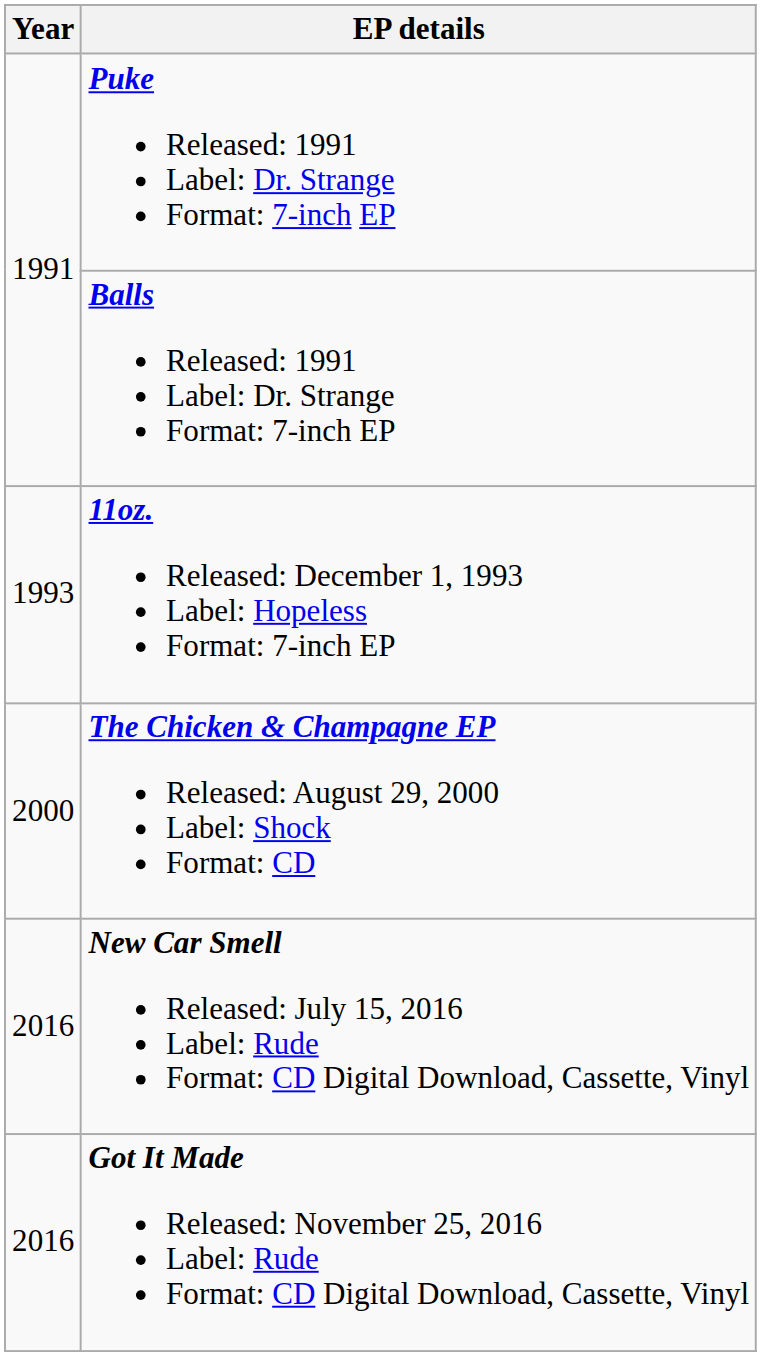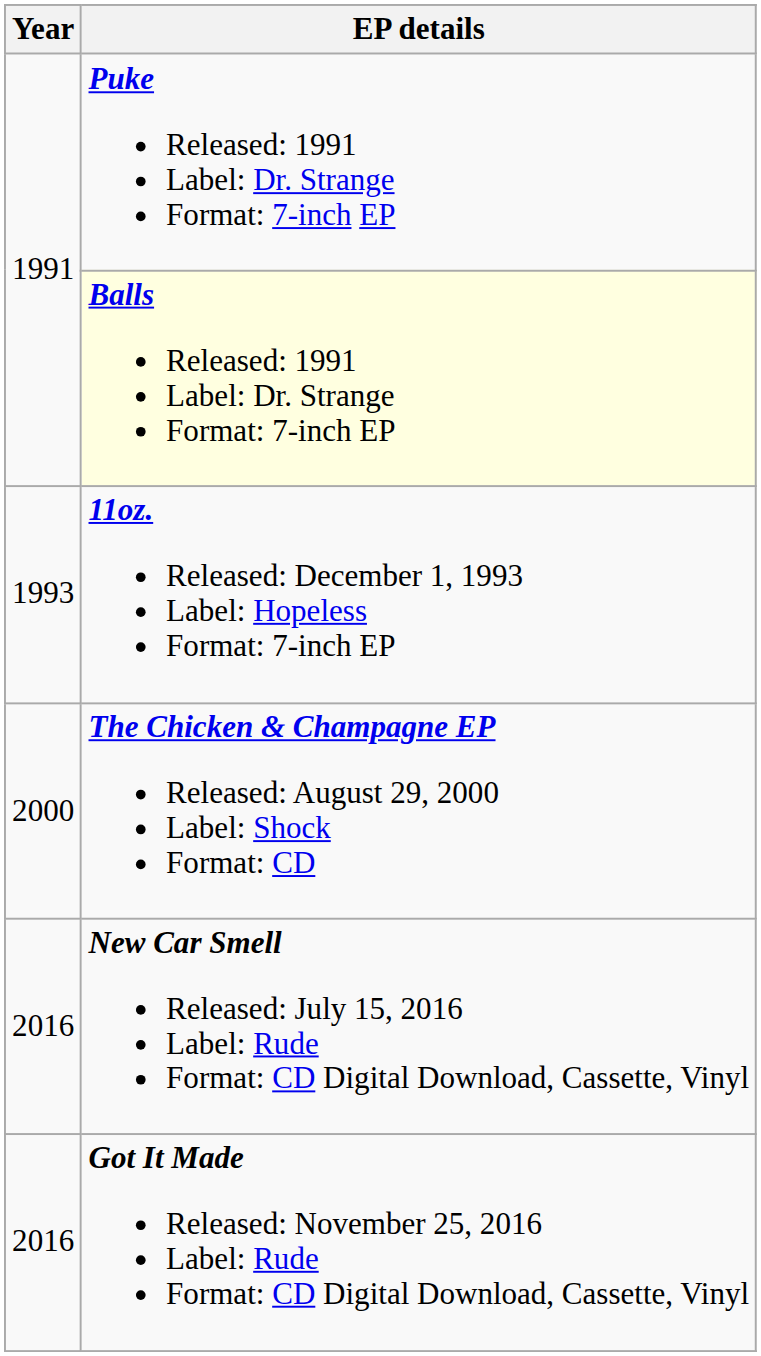(419, 363) no background -> (419, 363) lightyellow background
